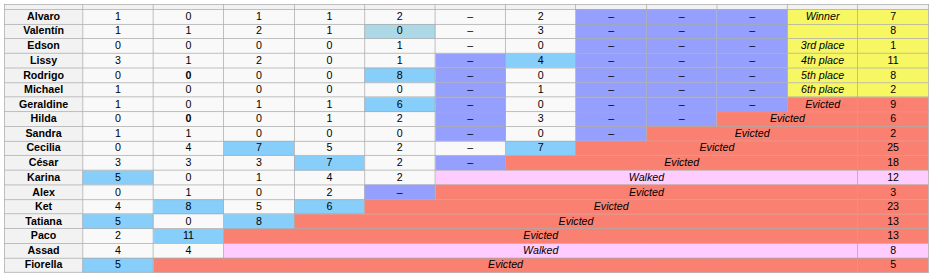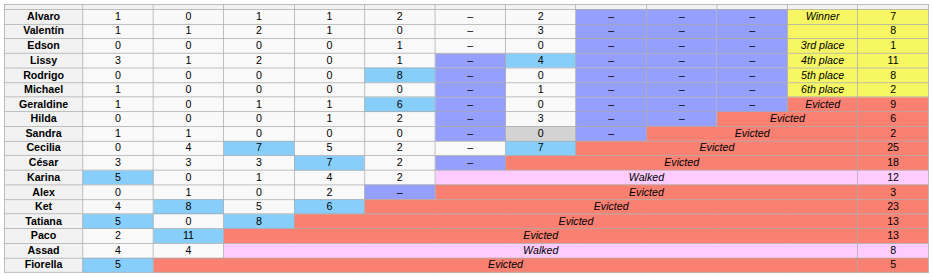(400, 31) lightblue background -> (400, 31) no background
(188, 75) bold -> (188, 75) normal
(188, 119) bold -> (188, 119) normal
(541, 134) no background -> (541, 134) lightgrey background
